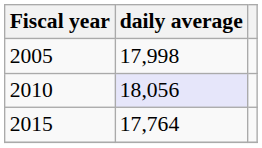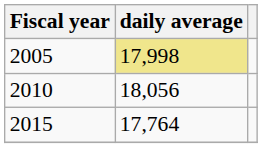(149, 55) no background -> (149, 55) khaki background
(149, 90) lavender background -> (149, 90) no background
